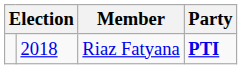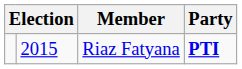(39, 48) 2018 -> (39, 48) 2015
